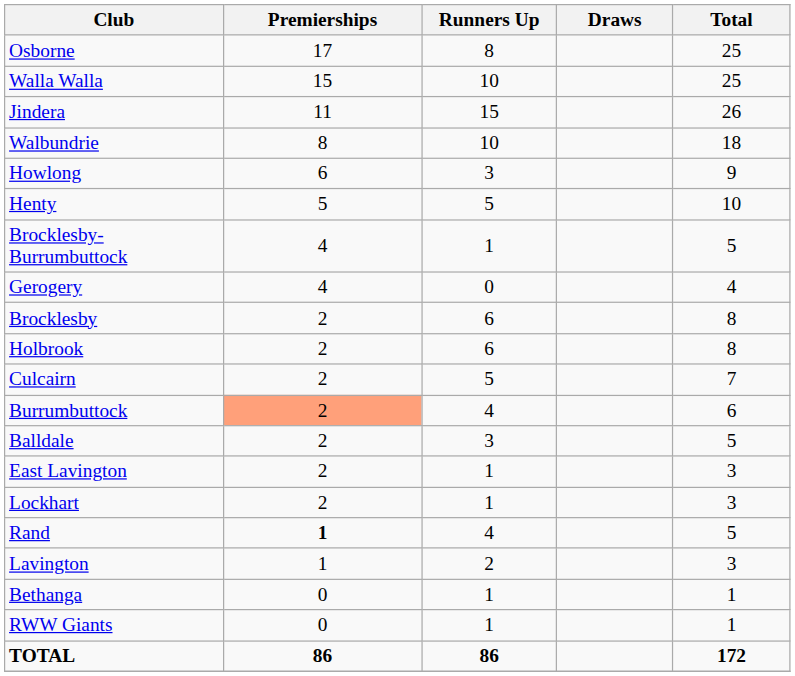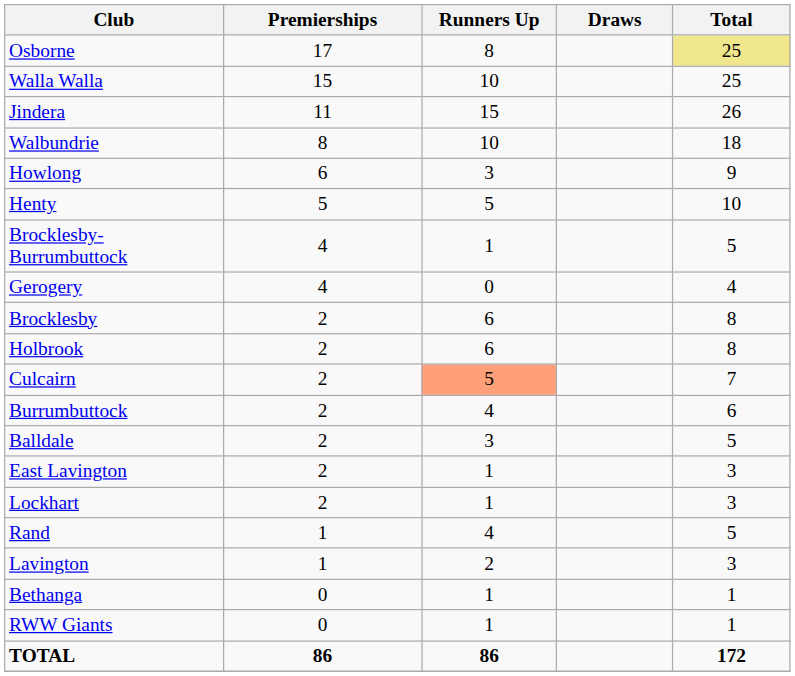(731, 50) no background -> (731, 50) khaki background
(489, 379) no background -> (489, 379) lightsalmon background
(323, 410) lightsalmon background -> (323, 410) no background
(323, 532) bold -> (323, 532) normal
